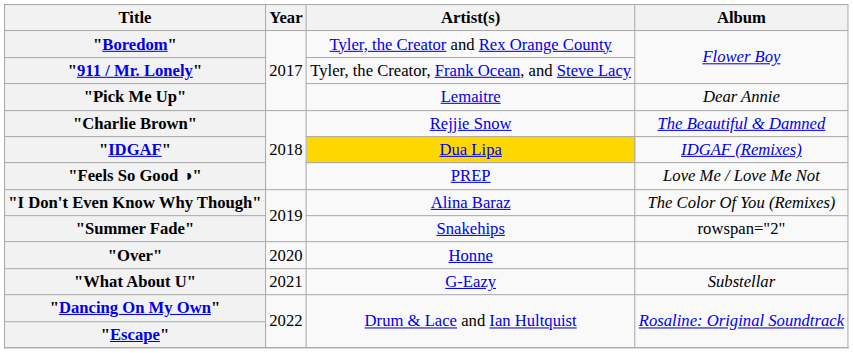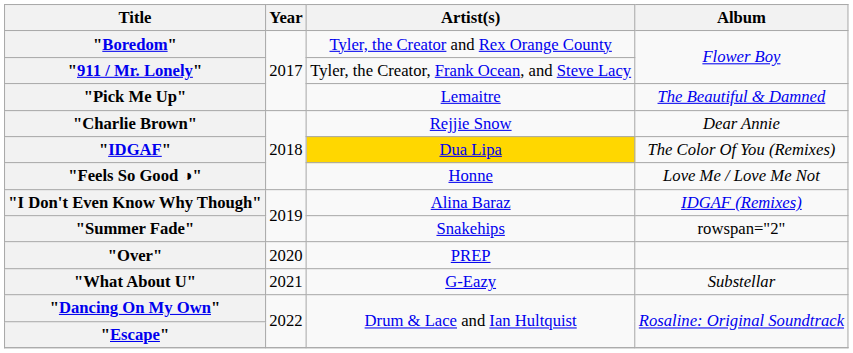(741, 96) Dear Annie -> (741, 96) The Beautiful & Damned
(741, 123) The Beautiful & Damned -> (741, 123) Dear Annie
(741, 149) IDGAF (Remixes) -> (741, 149) The Color Of You (Remixes)
(471, 176) PREP -> (471, 176) Honne
(741, 202) The Color Of You (Remixes) -> (741, 202) IDGAF (Remixes)
(471, 255) Honne -> (471, 255) PREP
